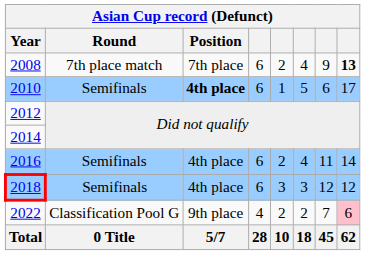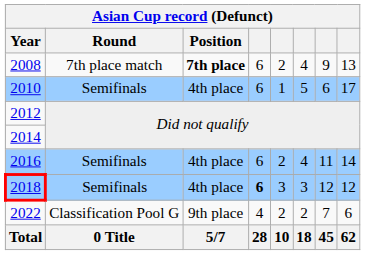(216, 64) normal -> (216, 64) bold
(348, 64) bold -> (348, 64) normal
(216, 88) bold -> (216, 88) normal
(260, 187) normal -> (260, 187) bold
(348, 212) pink background -> (348, 212) no background
